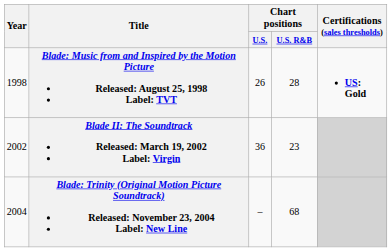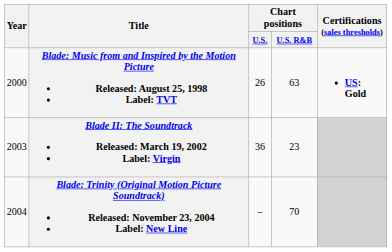(17, 82) 1998 -> (17, 82) 2000
(294, 82) 28 -> (294, 82) 63
(17, 147) 2002 -> (17, 147) 2003
(294, 211) 68 -> (294, 211) 70
